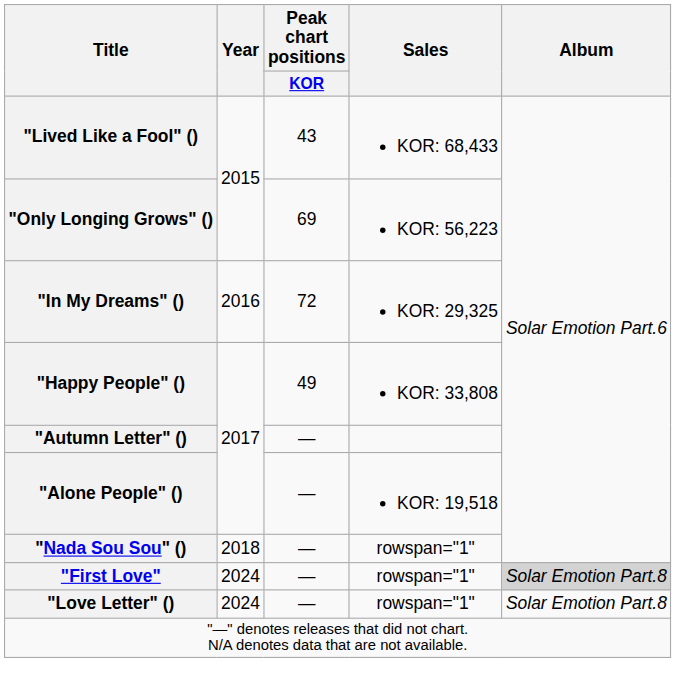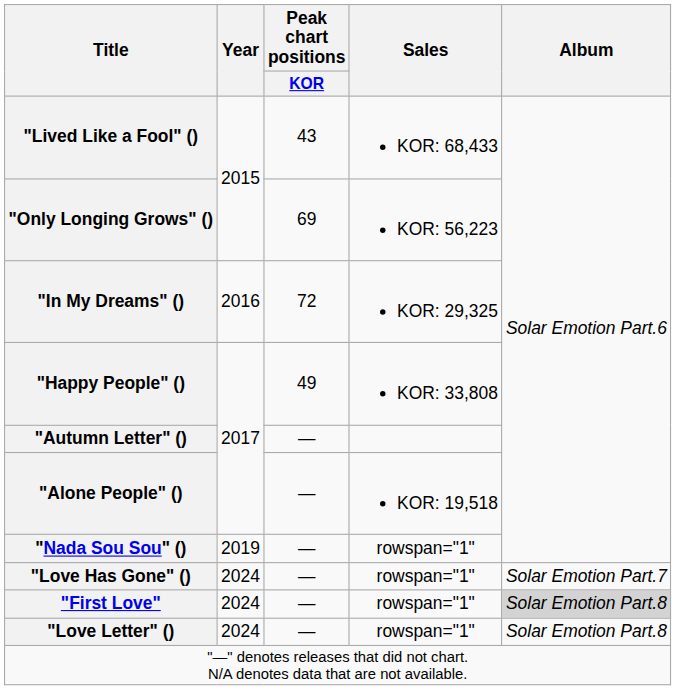(240, 548) 2018 -> (240, 548) 2019
+ row: (111, 576)
